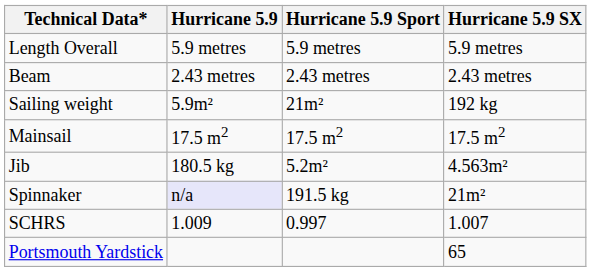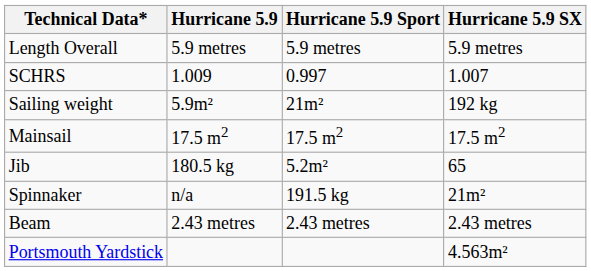rows swapped: (30, 76) <-> (37, 223)
(478, 166) 4.563m² -> (457, 166) 65
(182, 194) lavender background -> (182, 194) no background
(457, 251) 65 -> (478, 251) 4.563m²
